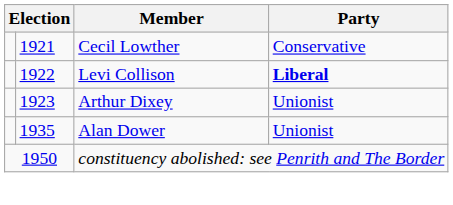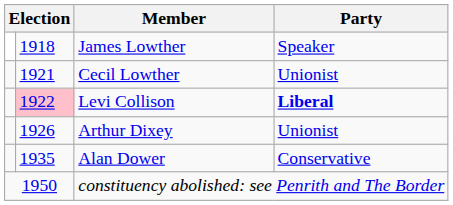+ row: (132, 46)
(319, 46) Conservative -> (308, 74) Unionist
(37, 74) no background -> (37, 102) pink background
(37, 102) 1923 -> (37, 130) 1926
(303, 130) Unionist -> (324, 158) Conservative
